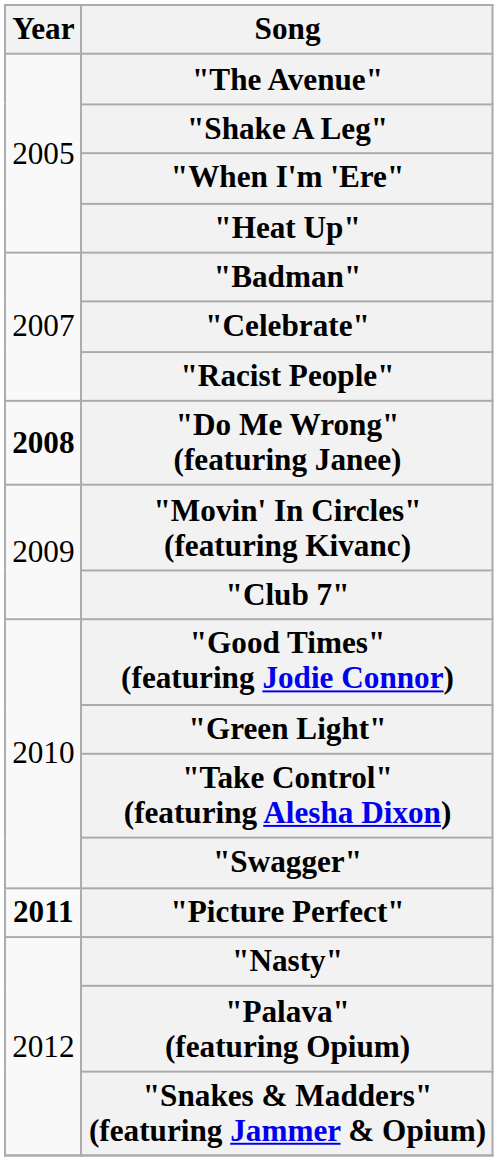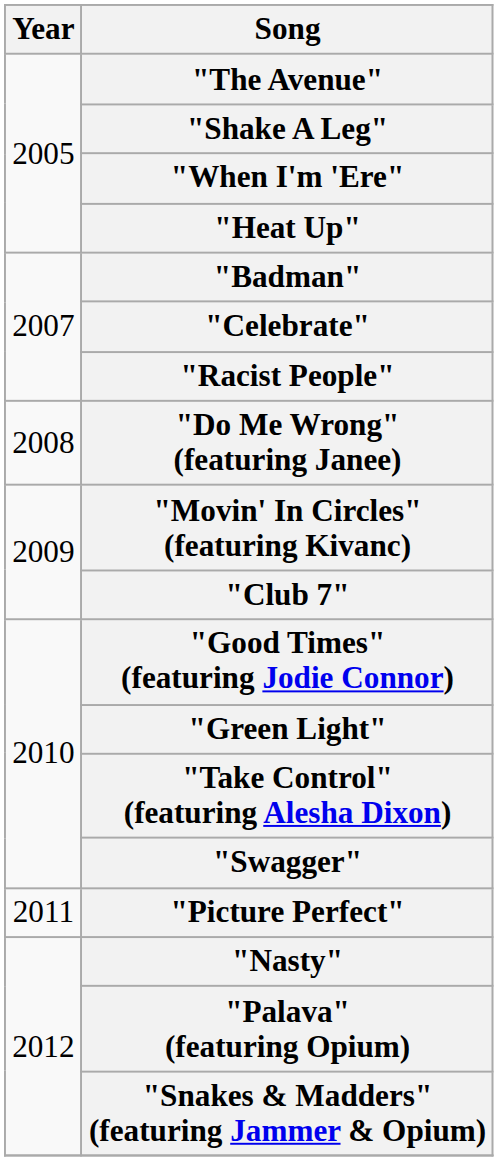(43, 442) bold -> (43, 442) normal
(43, 911) bold -> (43, 911) normal
